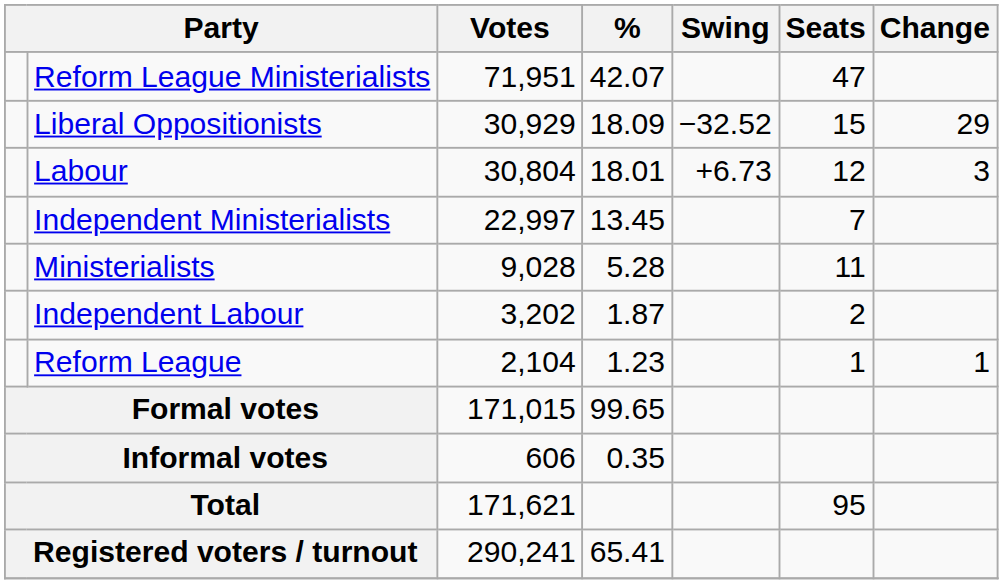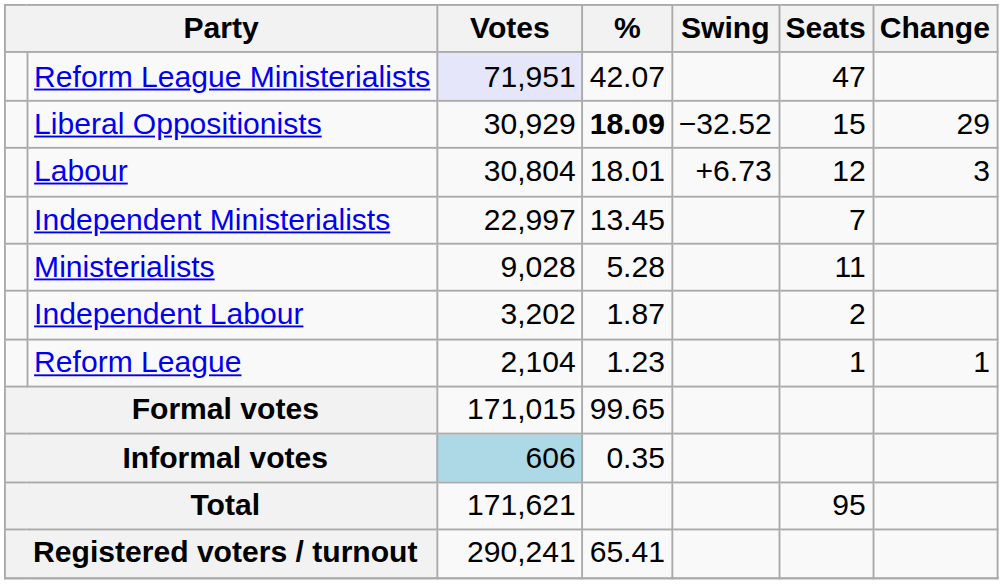(530, 76) no background -> (530, 76) lavender background
(627, 123) normal -> (627, 123) bold
(551, 457) no background -> (551, 457) lightblue background
